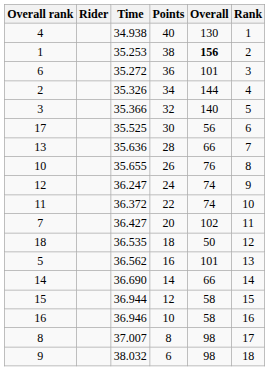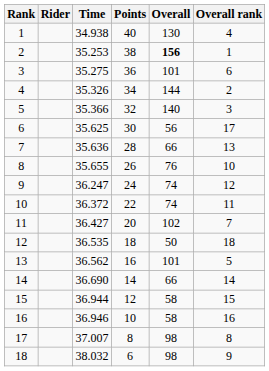columns swapped: (248, 14) <-> (40, 14)
(130, 71) 35.272 -> (92, 71) 35.275
(130, 128) 35.525 -> (92, 128) 35.625
